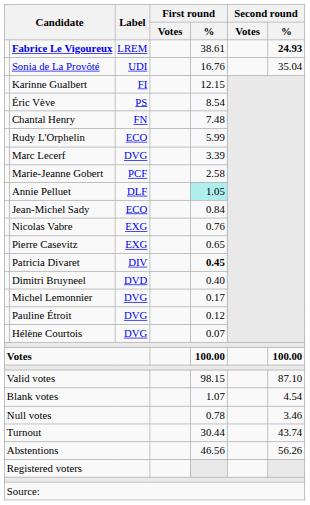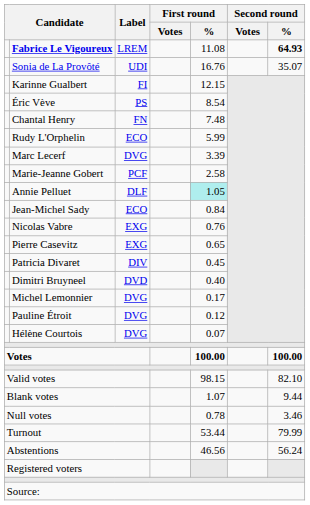(213, 49) 38.61 -> (213, 49) 11.08
(290, 49) 24.93 -> (290, 49) 64.93
(290, 66) 35.04 -> (290, 66) 35.07
(215, 262) bold -> (215, 262) normal
(290, 379) 87.10 -> (290, 379) 82.10
(293, 397) 4.54 -> (293, 397) 9.44
(213, 432) 30.44 -> (213, 432) 53.44
(290, 432) 43.74 -> (290, 432) 79.99
(290, 450) 56.26 -> (290, 450) 56.24
